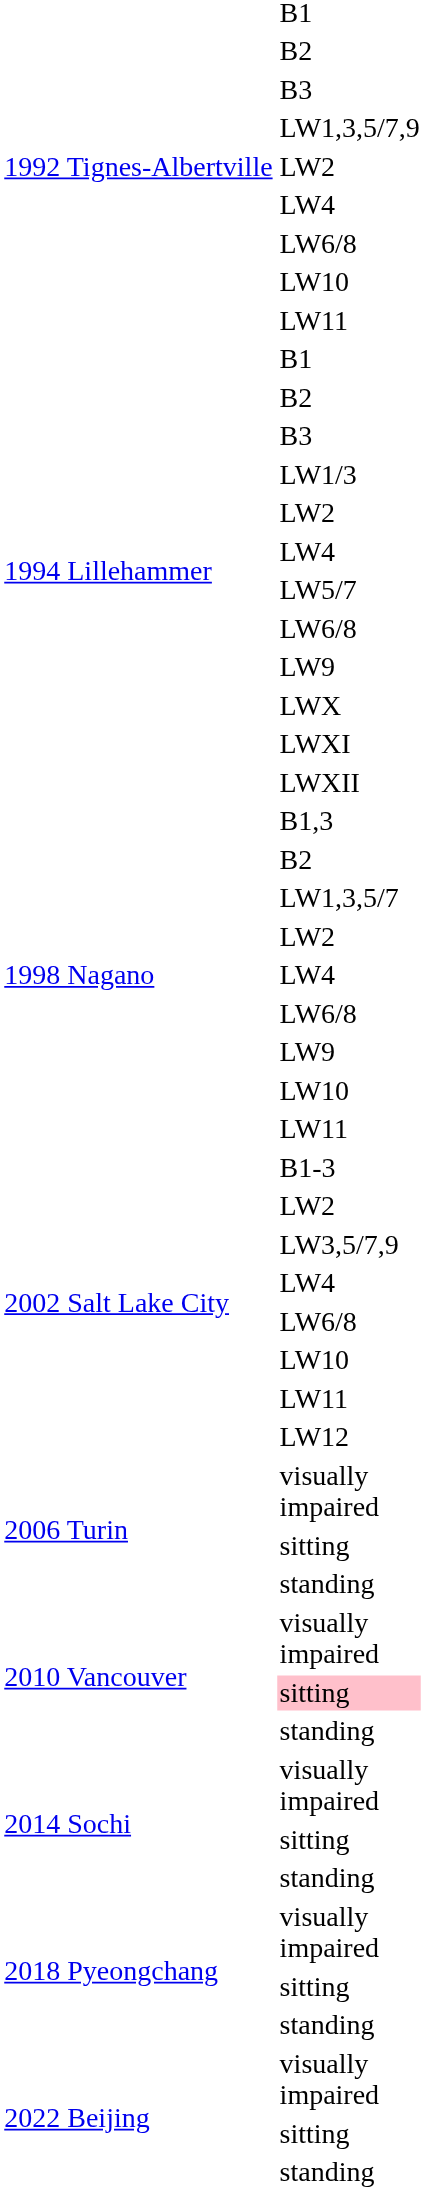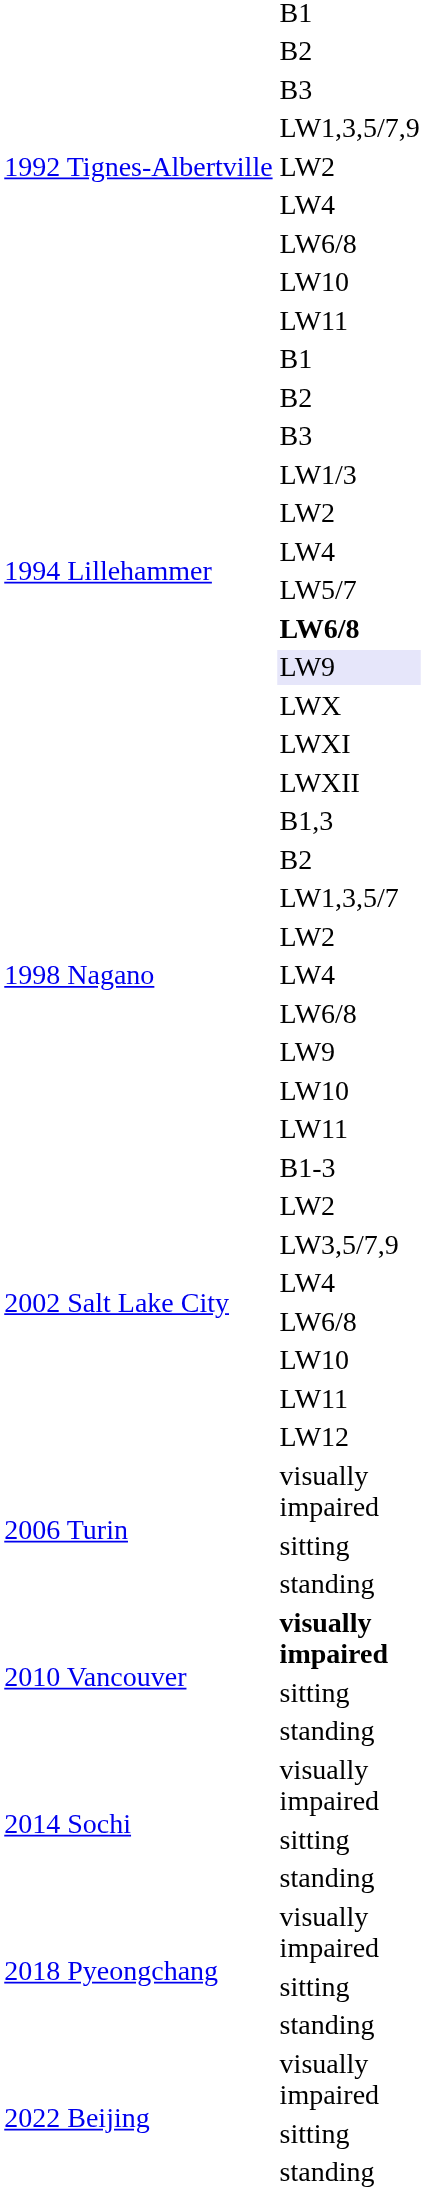(318, 628) normal -> (320, 628) bold
(307, 667) no background -> (307, 667) lavender background
(329, 1638) normal -> (334, 1638) bold
(315, 1692) pink background -> (315, 1692) no background
